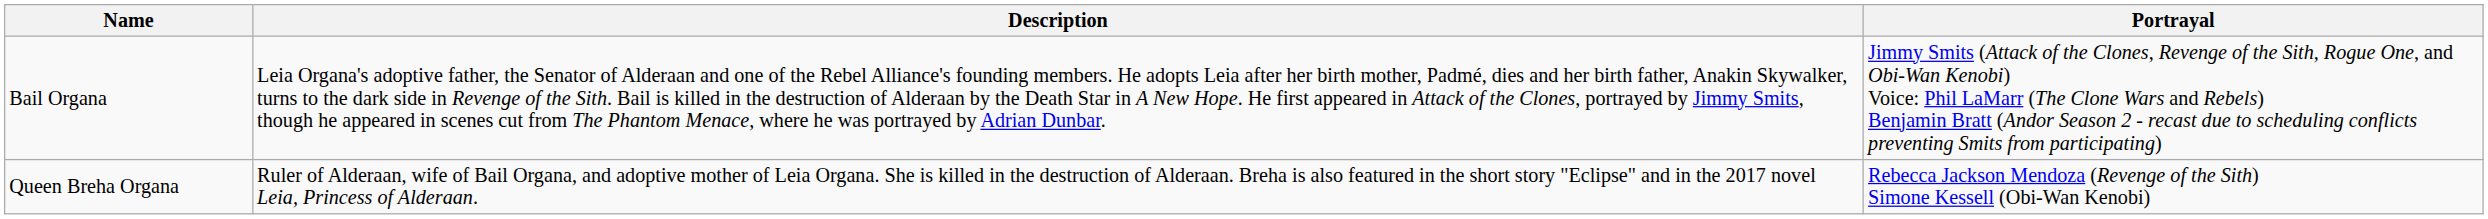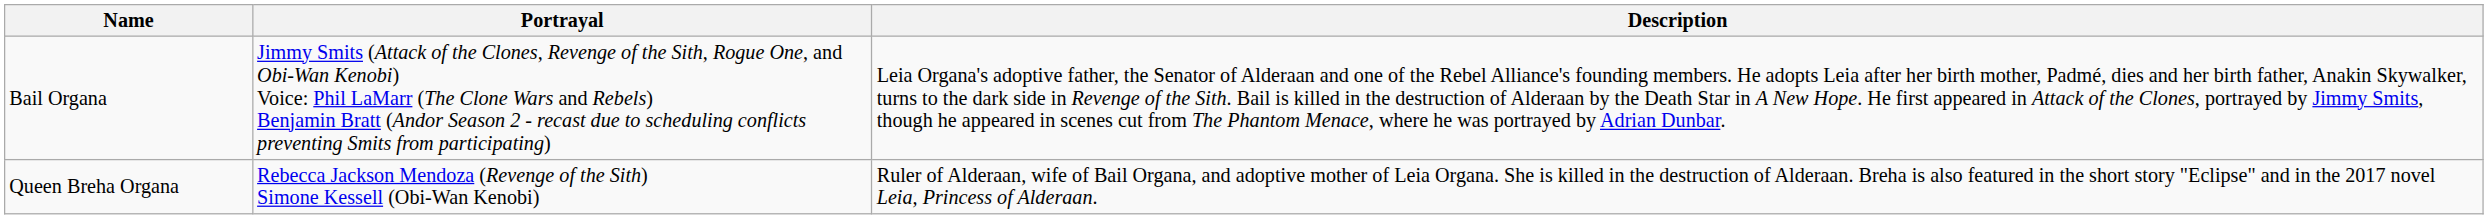columns swapped: (2173, 20) <-> (1058, 20)
